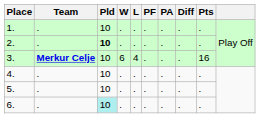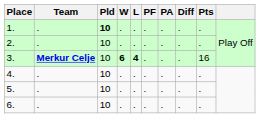(105, 27) normal -> (105, 27) bold
(105, 43) bold -> (105, 43) normal
(122, 58) normal -> (122, 58) bold
(136, 58) normal -> (136, 58) bold
(105, 105) paleturquoise background -> (105, 105) no background
